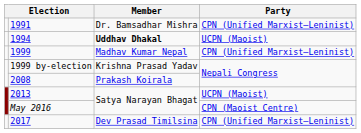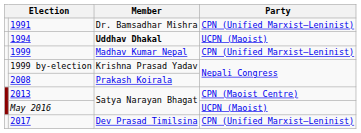(235, 94) UCPN (Maoist) -> (250, 94) CPN (Maoist Centre)
(250, 108) CPN (Maoist Centre) -> (235, 108) UCPN (Maoist)
